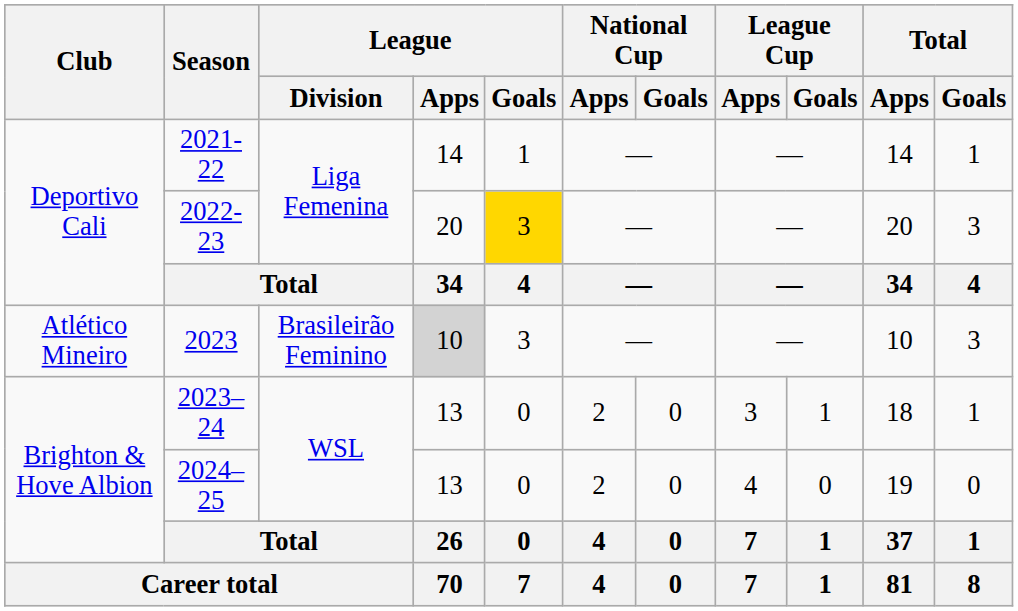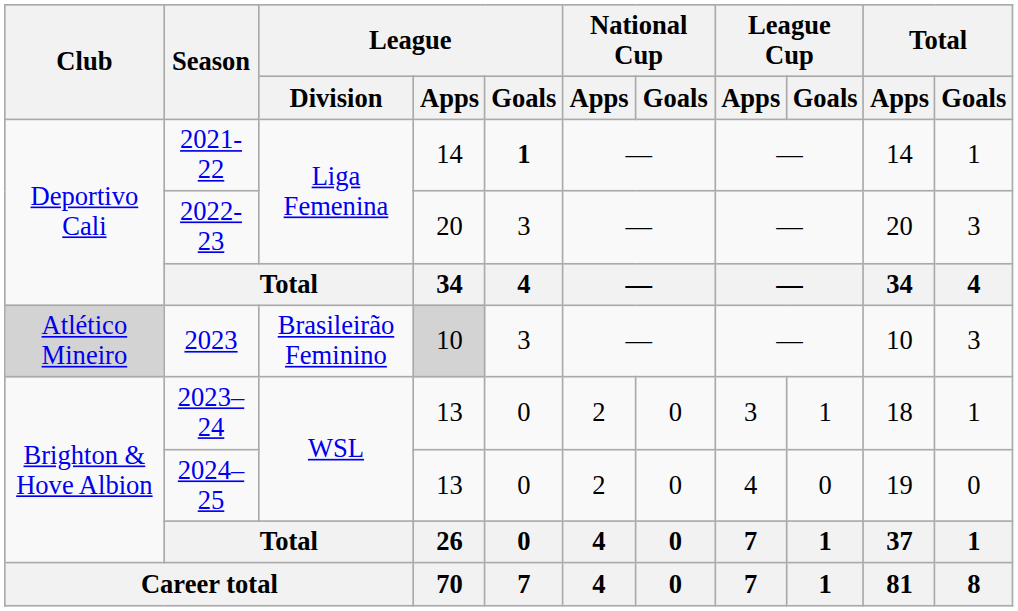(524, 154) normal -> (524, 154) bold
(524, 226) gold background -> (524, 226) no background
(84, 340) no background -> (84, 340) lightgrey background
